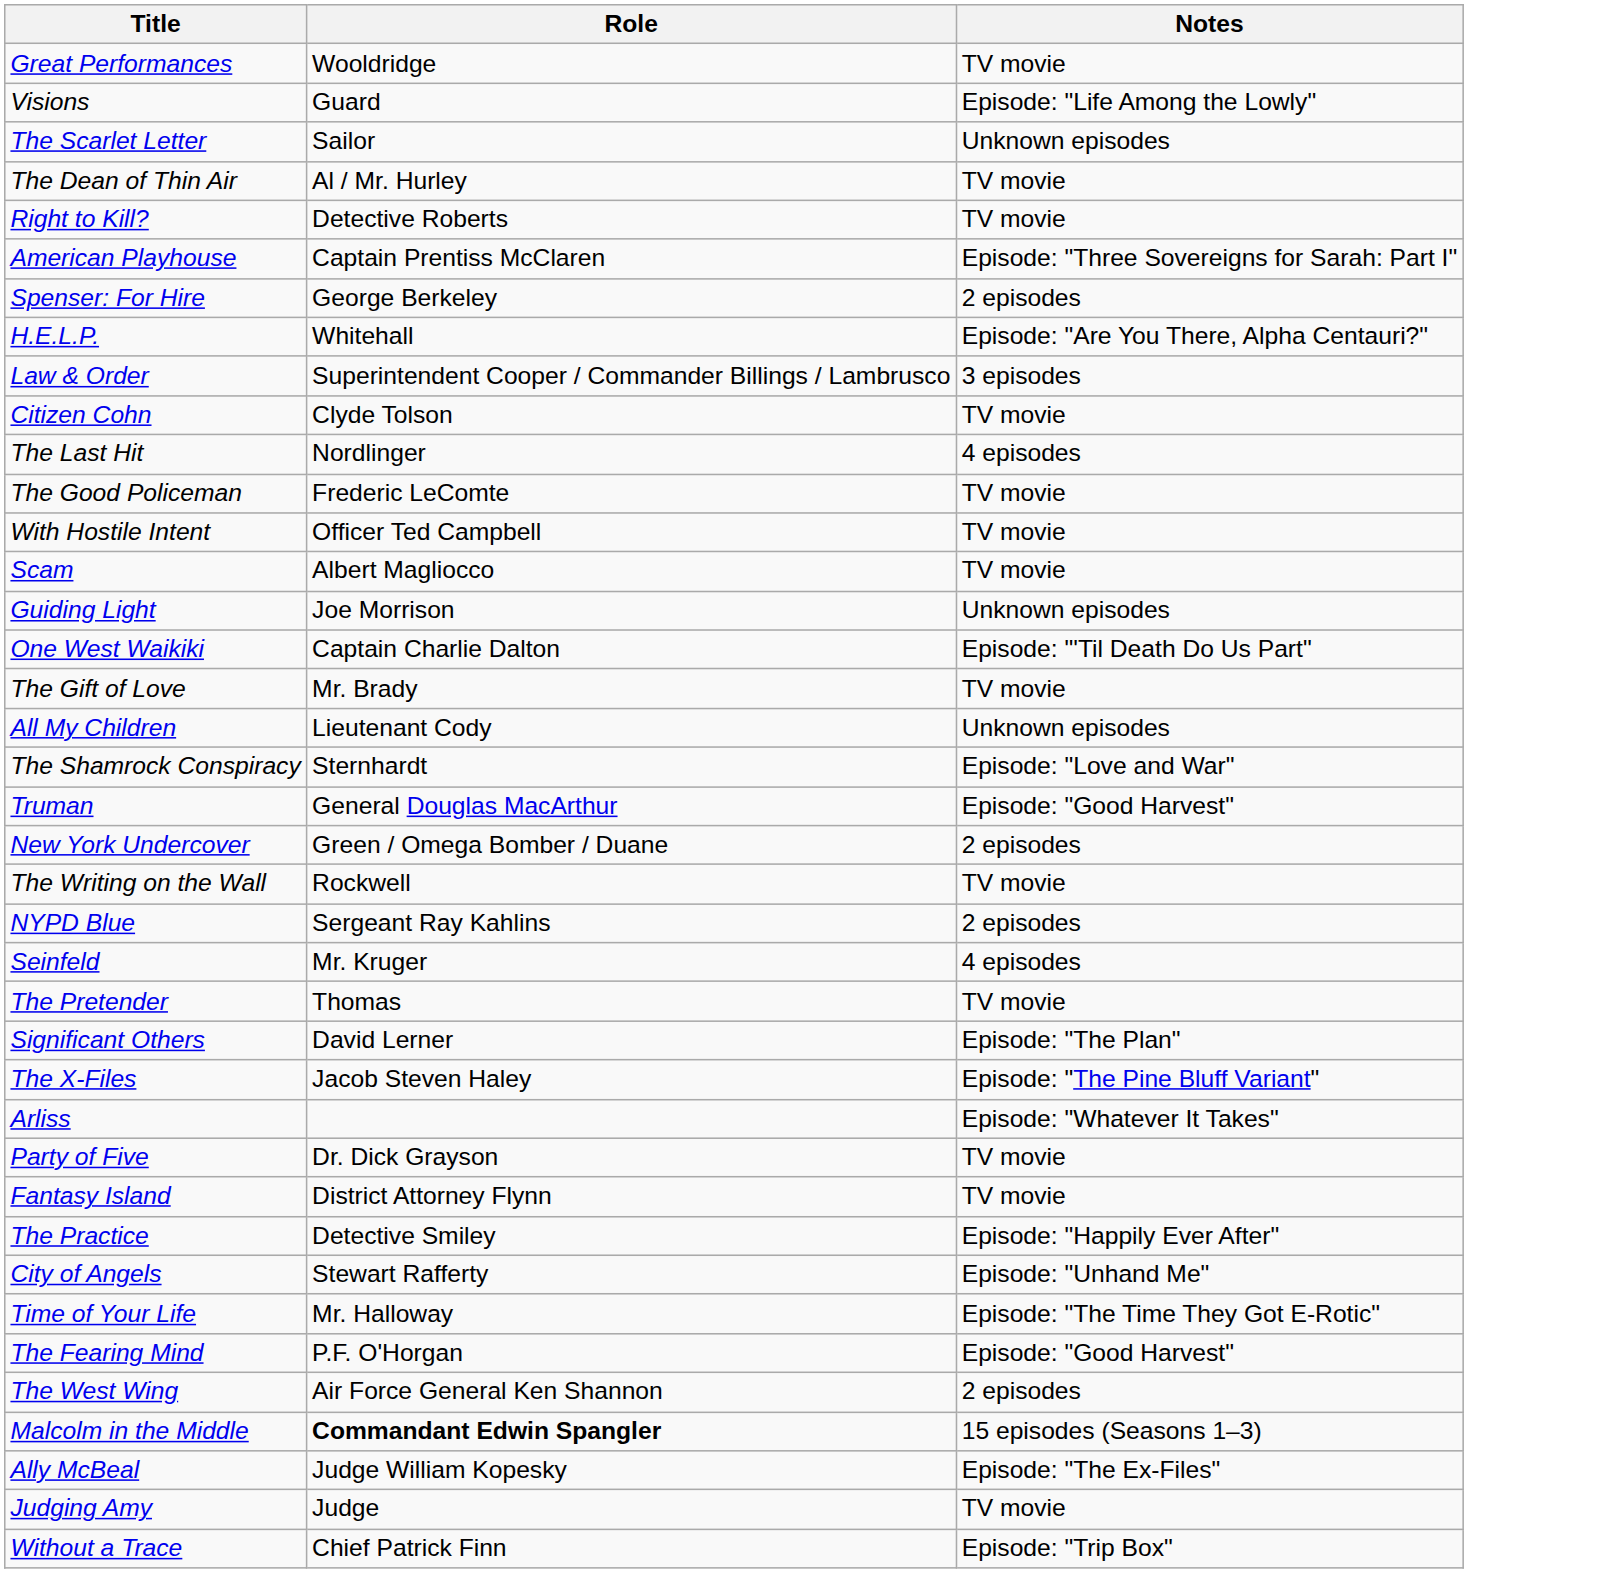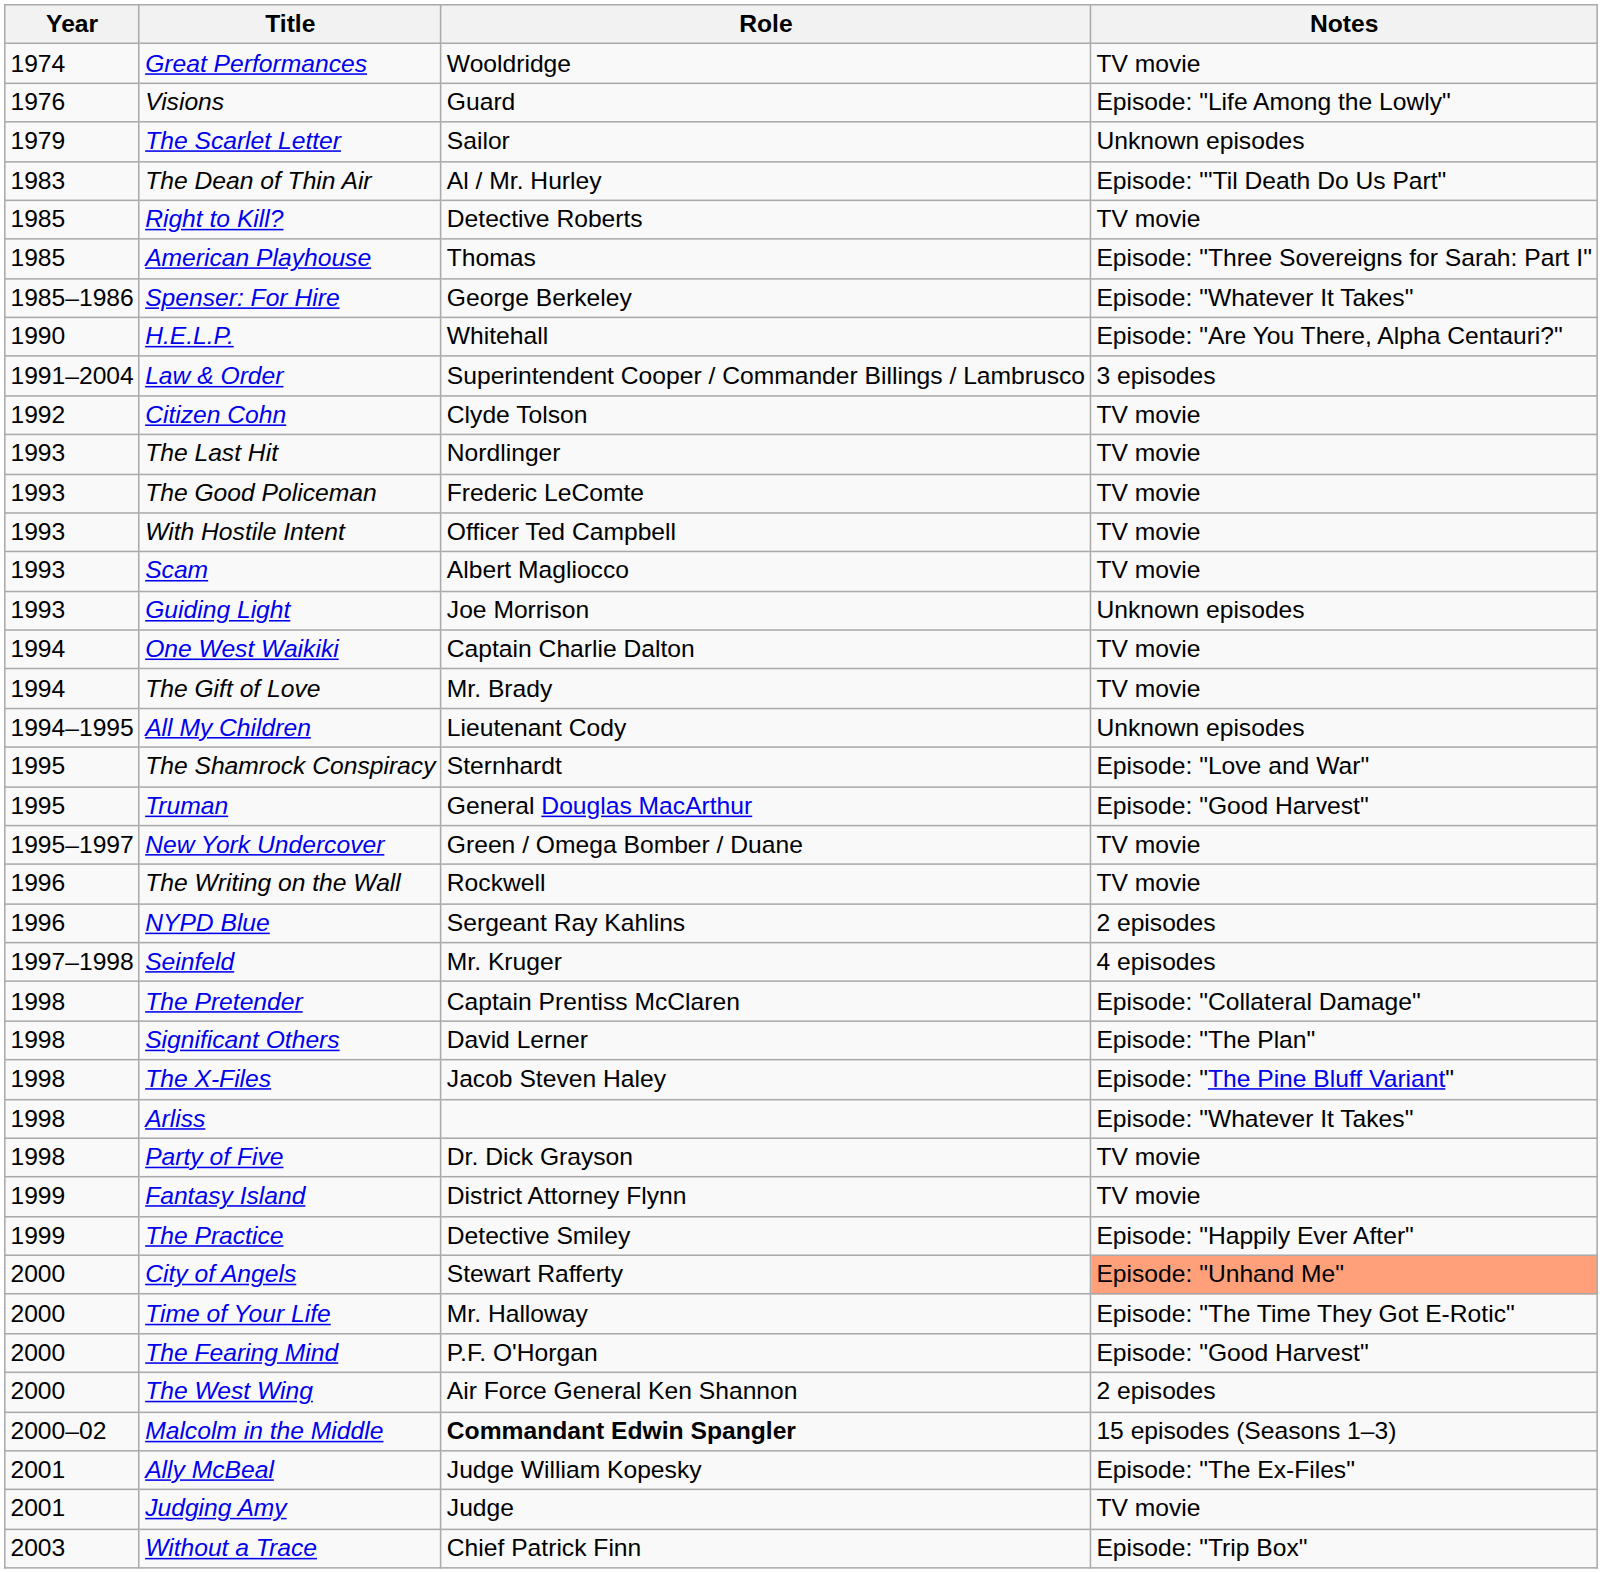+ column: (72, 24)
(1014, 180) TV movie -> (1271, 180) Episode: "'Til Death Do Us Part"
(459, 258) Captain Prentiss McClaren -> (491, 258) Thomas
(1021, 297) 2 episodes -> (1255, 297) Episode: "Whatever It Takes"
(1021, 453) 4 episodes -> (1148, 453) TV movie
(1137, 649) Episode: "'Til Death Do Us Part" -> (1148, 649) TV movie
(1021, 844) 2 episodes -> (1148, 844) TV movie
(357, 1000) Thomas -> (593, 1000) Captain Prentiss McClaren
(1014, 1000) TV movie -> (1259, 1000) Episode: "Collateral Damage"
(1086, 1274) no background -> (1220, 1274) lightsalmon background
